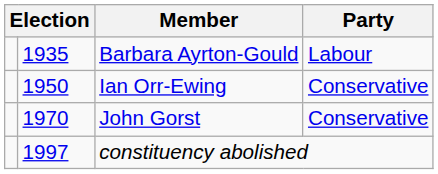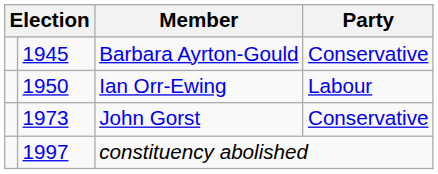(46, 53) 1935 -> (46, 53) 1945
(340, 53) Labour -> (368, 53) Conservative
(368, 86) Conservative -> (340, 86) Labour
(46, 119) 1970 -> (46, 119) 1973
